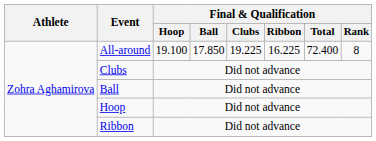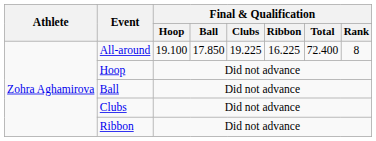(113, 70) Clubs -> (113, 70) Hoop
(113, 108) Hoop -> (113, 108) Clubs
